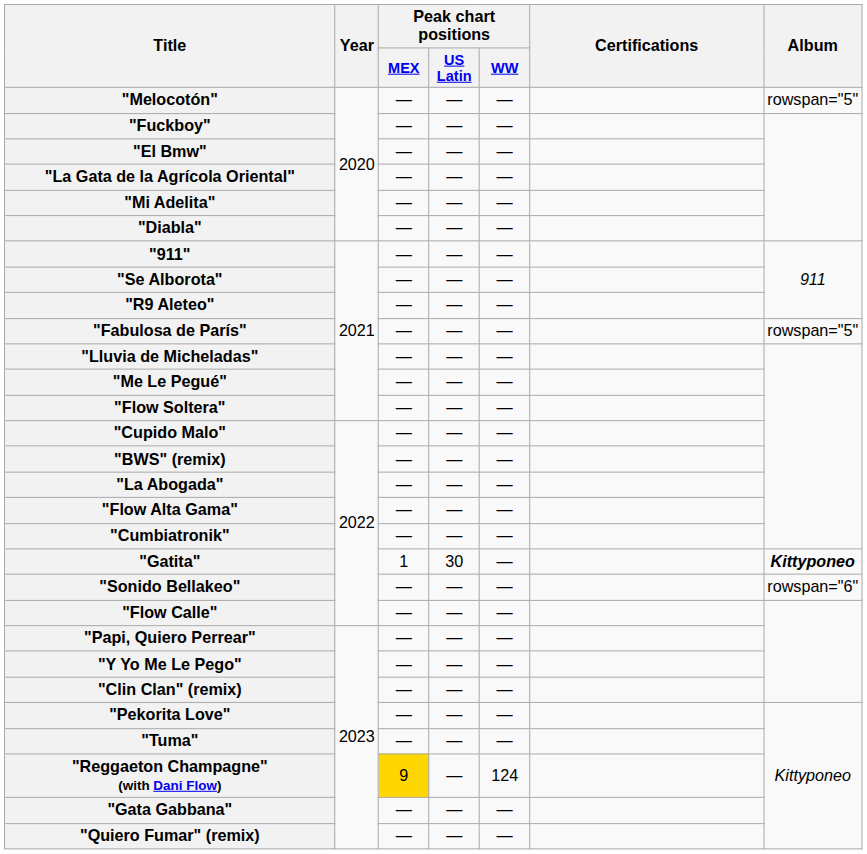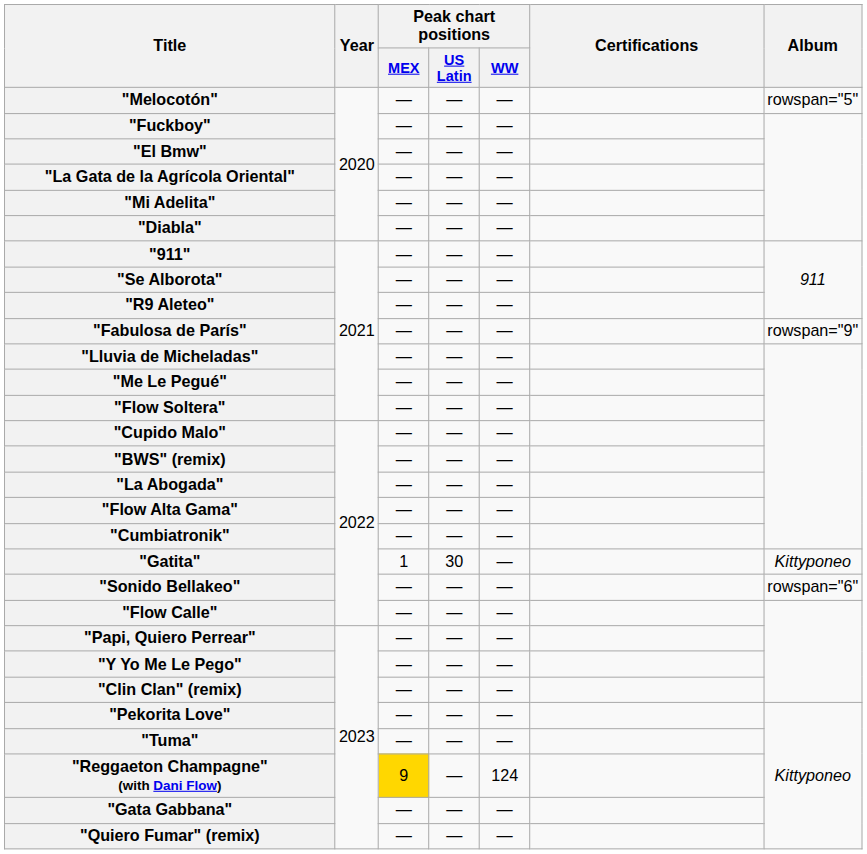(813, 330) rowspan="5" -> (813, 330) rowspan="9"
(813, 561) bold -> (813, 561) normal
